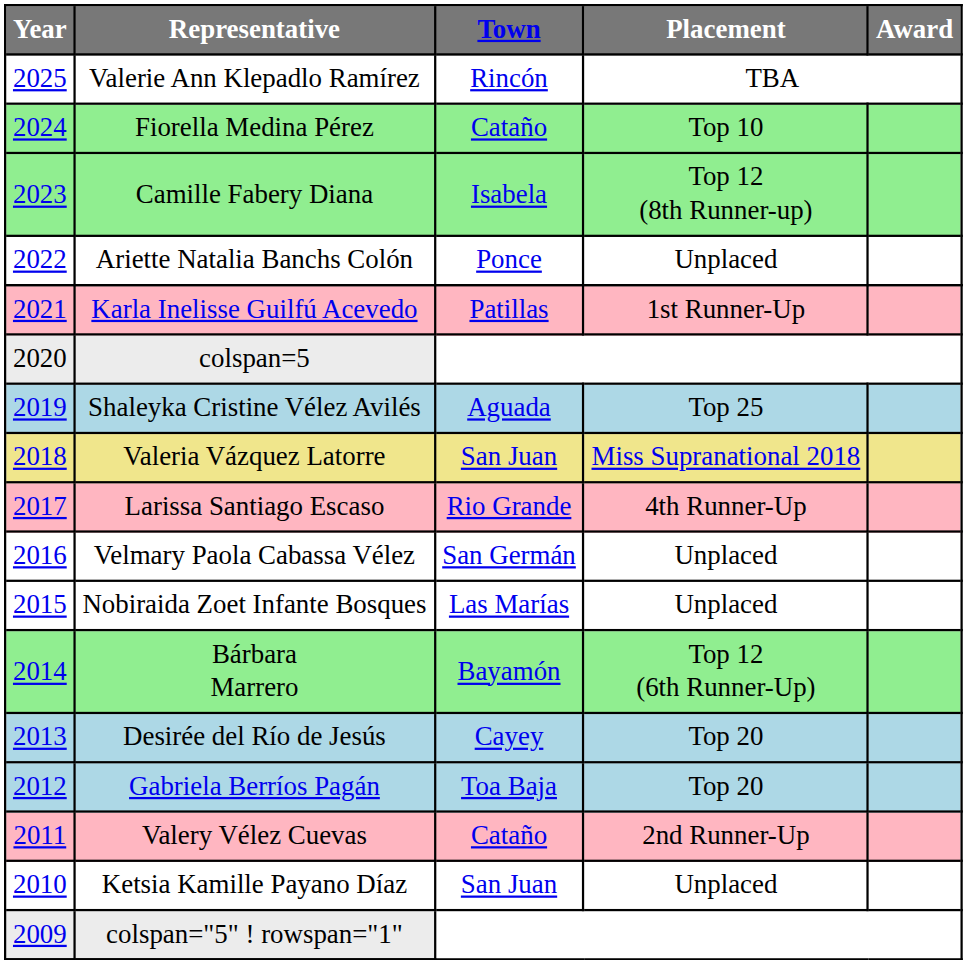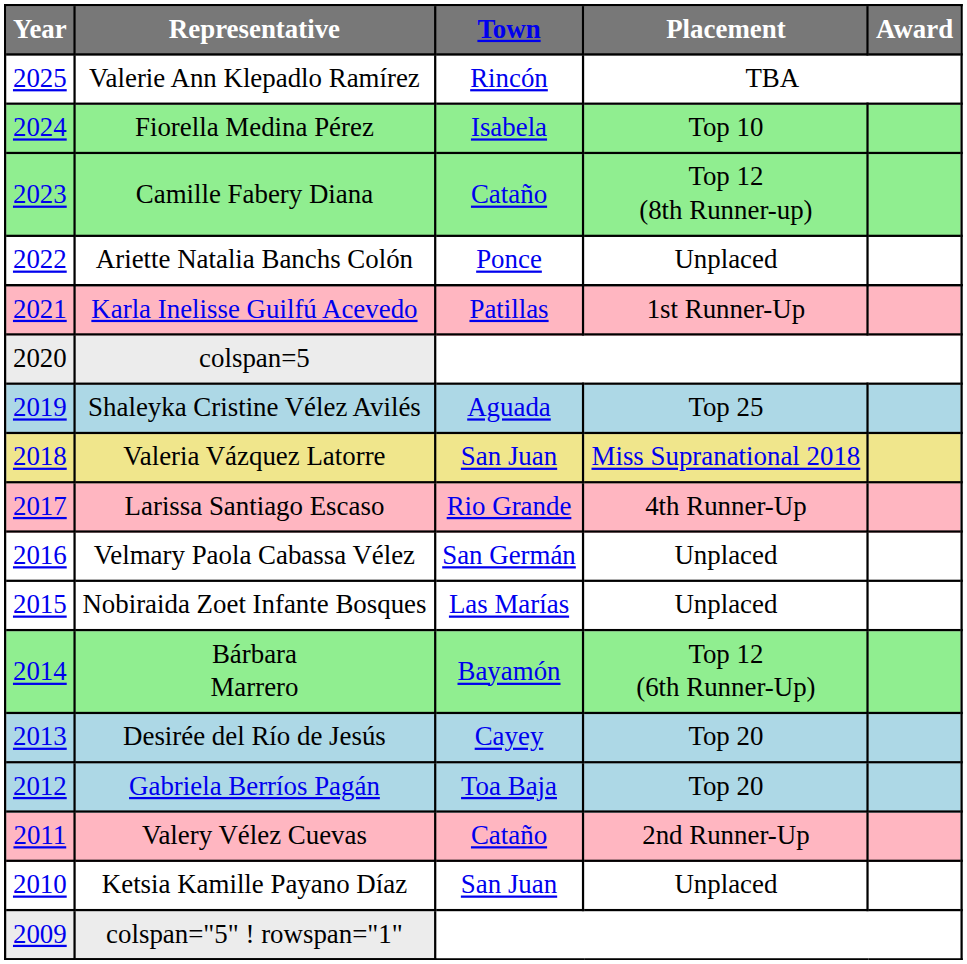(509, 127) Cataño -> (509, 127) Isabela
(509, 193) Isabela -> (509, 193) Cataño
